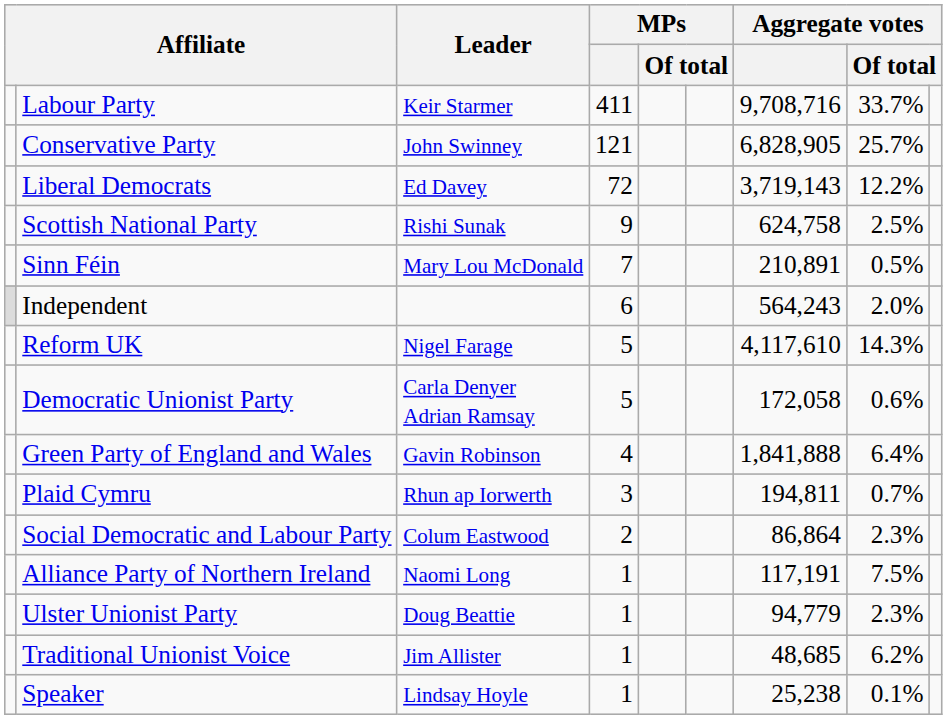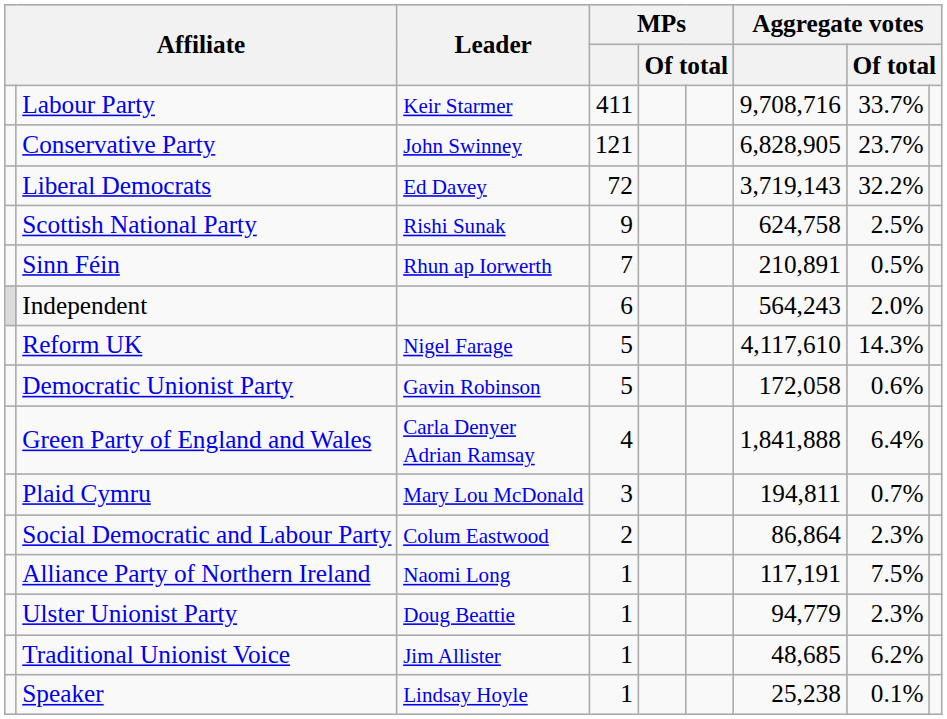(891, 144) 25.7% -> (891, 144) 23.7%
(891, 184) 12.2% -> (891, 184) 32.2%
(493, 266) Mary Lou McDonald -> (477, 266) Rhun ap Iorwerth
(469, 401) Carla Denyer Adrian Ramsay -> (472, 386) Gavin Robinson
(472, 455) Gavin Robinson -> (469, 441) Carla Denyer Adrian Ramsay
(477, 495) Rhun ap Iorwerth -> (493, 495) Mary Lou McDonald
